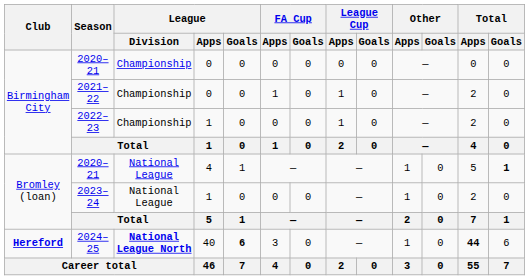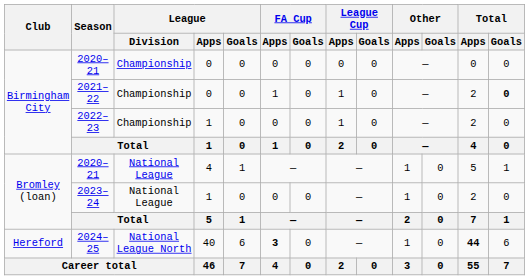(506, 94) normal -> (506, 94) bold
(506, 169) bold -> (506, 169) normal
(38, 243) bold -> (38, 243) normal
(154, 243) bold -> (154, 243) normal
(242, 243) bold -> (242, 243) normal
(275, 243) normal -> (275, 243) bold
